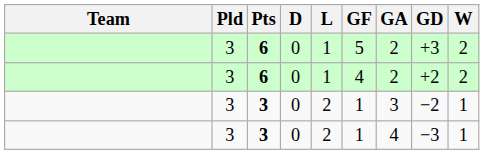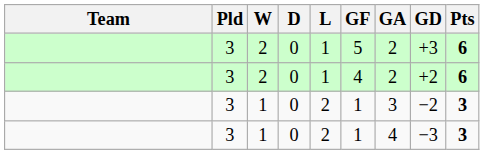columns swapped: (463, 18) <-> (264, 18)
